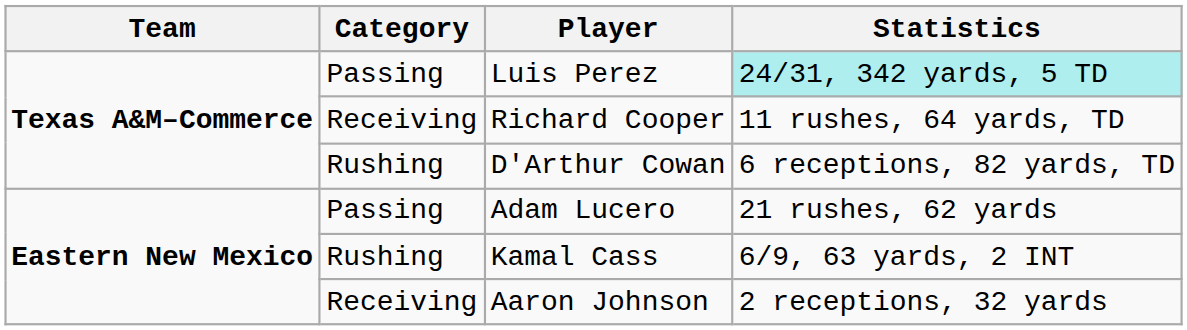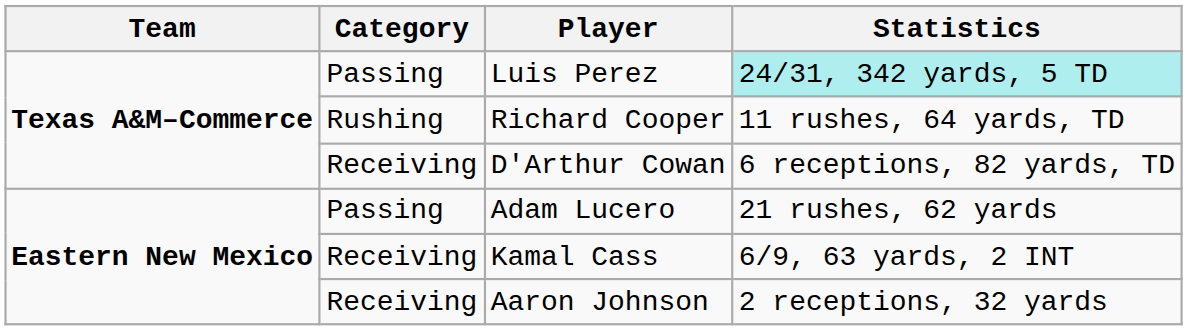(402, 120) Receiving -> (385, 120) Rushing
(385, 165) Rushing -> (402, 165) Receiving
(385, 257) Rushing -> (402, 257) Receiving
